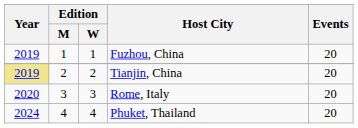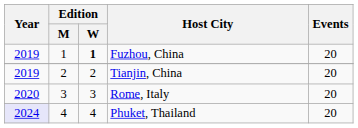(93, 53) normal -> (93, 53) bold
(27, 73) khaki background -> (27, 73) no background
(27, 113) no background -> (27, 113) lavender background
